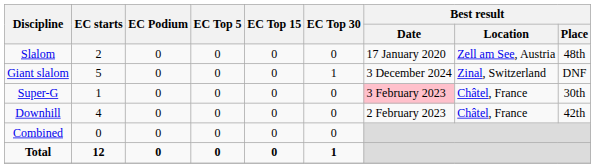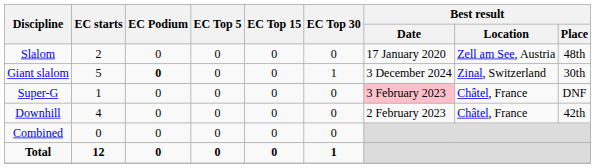(158, 73) normal -> (158, 73) bold
(574, 73) DNF -> (574, 73) 30th
(574, 93) 30th -> (574, 93) DNF
